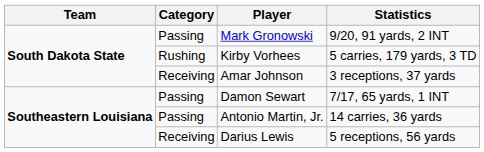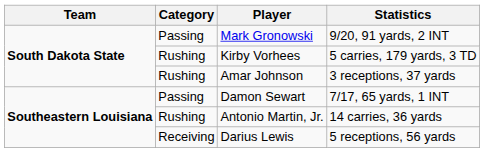(186, 76) Receiving -> (182, 76) Rushing
(181, 116) Passing -> (182, 116) Rushing
